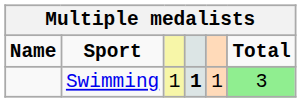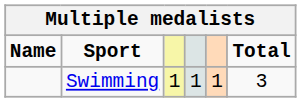(196, 82) bold -> (196, 82) normal
(262, 82) lightgreen background -> (262, 82) no background
